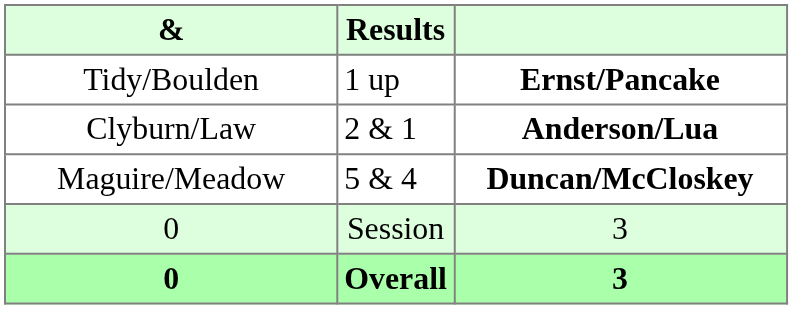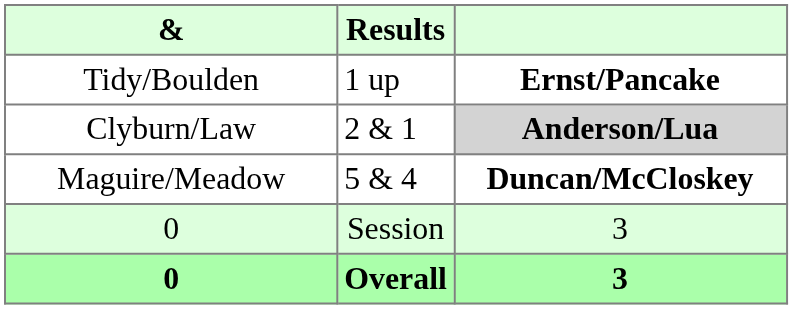(620, 128) no background -> (620, 128) lightgrey background
